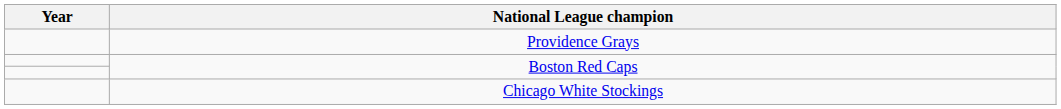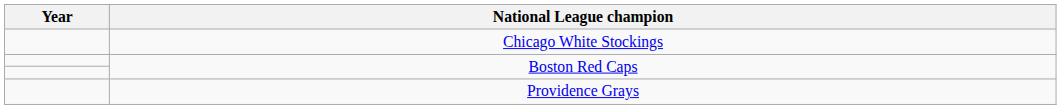(583, 41) Providence Grays -> (583, 41) Chicago White Stockings
(583, 91) Chicago White Stockings -> (583, 91) Providence Grays
